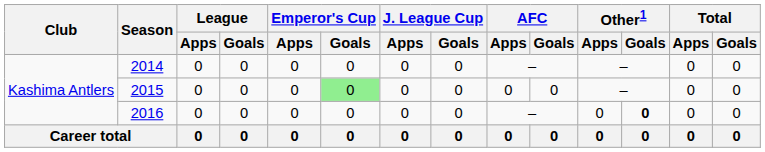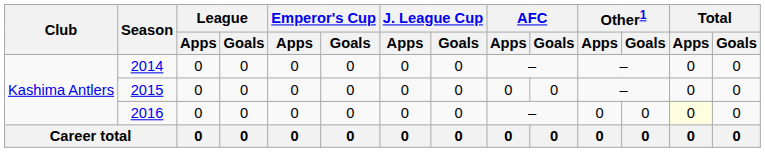(350, 90) lightgreen background -> (350, 90) no background
(645, 113) bold -> (645, 113) normal
(691, 113) no background -> (691, 113) lightyellow background
